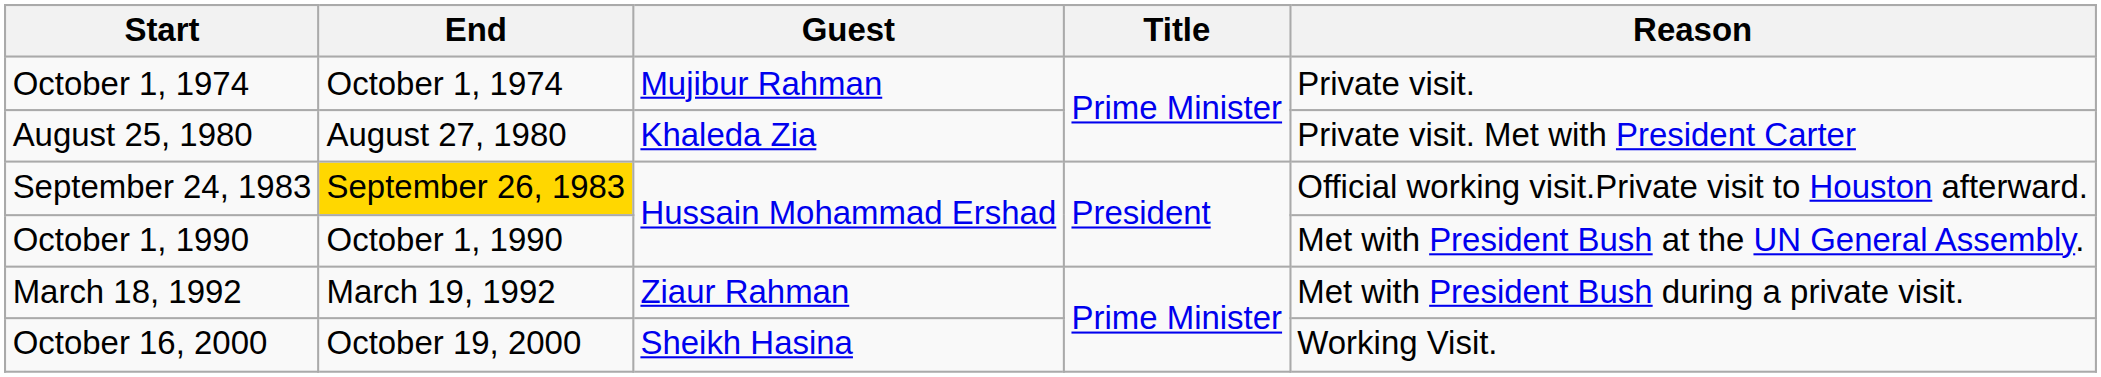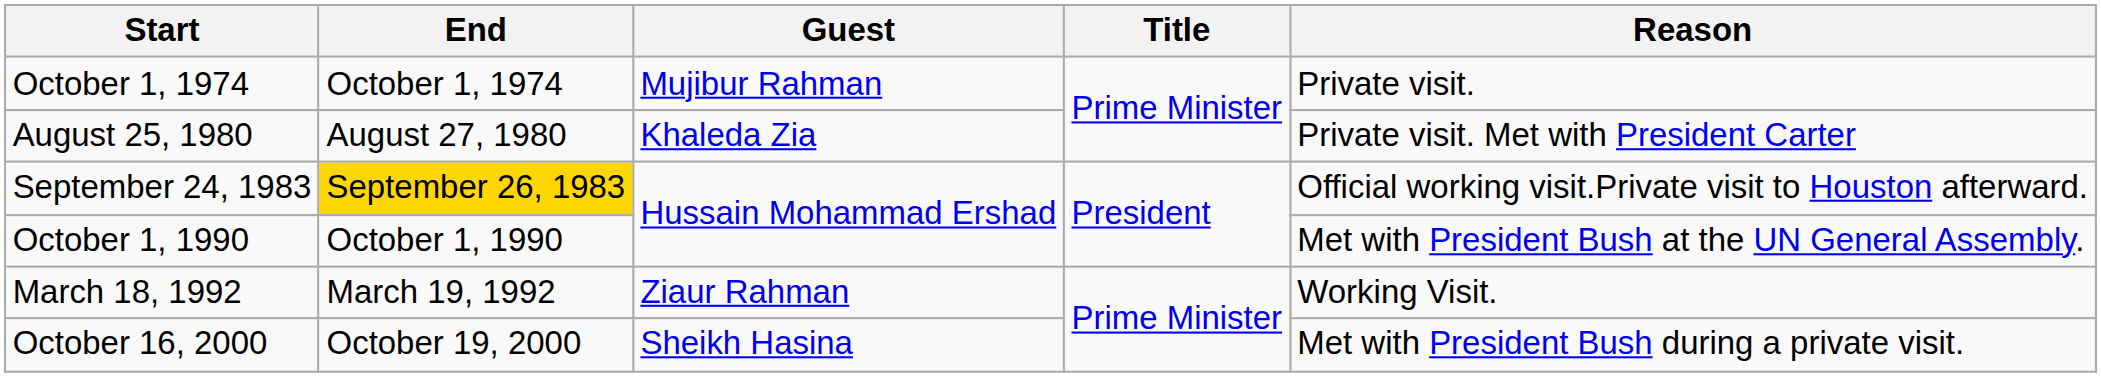(1631, 291) Met with President Bush during a private visit. -> (1397, 291) Working Visit.
(1397, 344) Working Visit. -> (1631, 344) Met with President Bush during a private visit.
